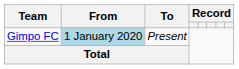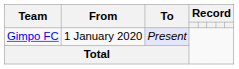(103, 36) lightblue background -> (103, 36) no background
(167, 36) no background -> (167, 36) lavender background
